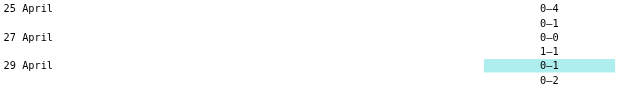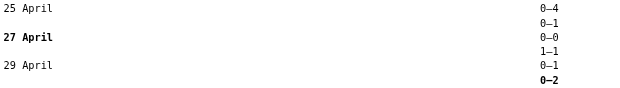(28, 37) normal -> (28, 37) bold
(549, 66) paleturquoise background -> (549, 66) no background
(549, 80) normal -> (549, 80) bold
